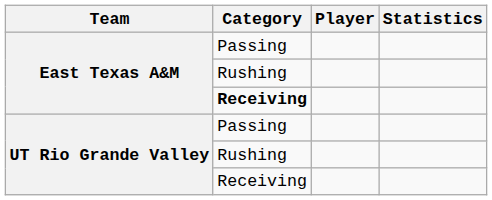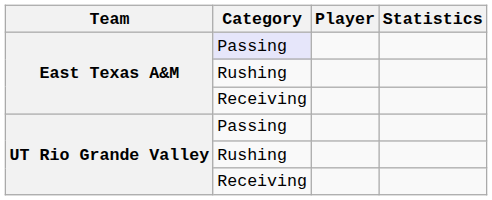(252, 46) no background -> (252, 46) lavender background
(262, 100) bold -> (262, 100) normal
